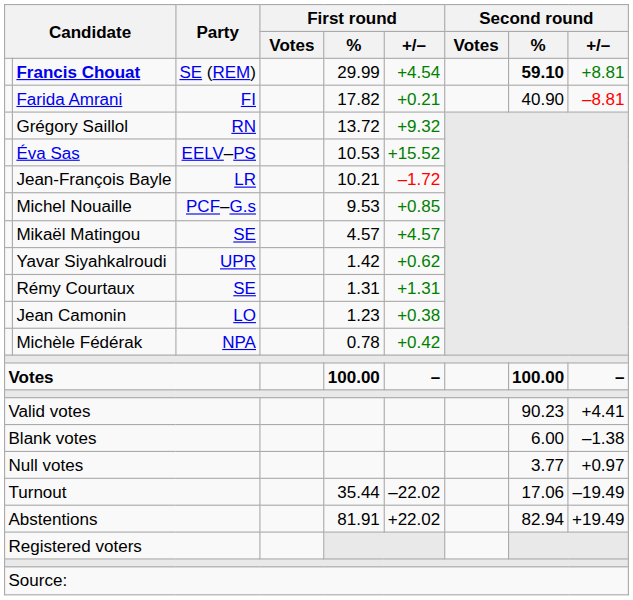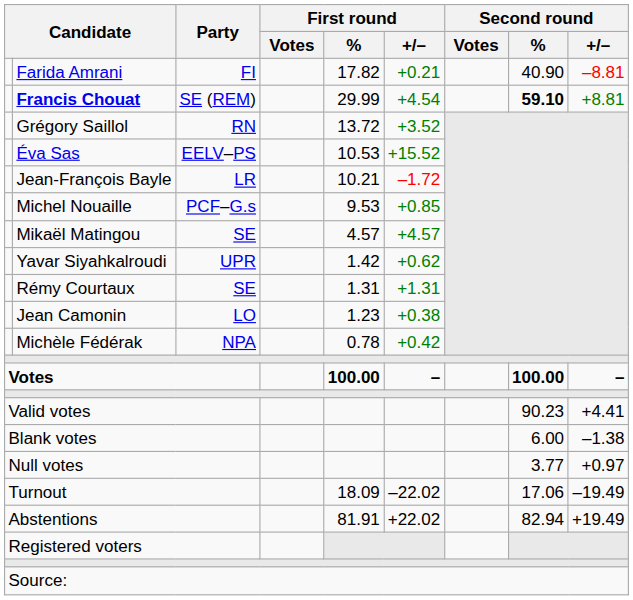rows swapped: (78, 72) <-> (69, 99)
(419, 126) +9.32 -> (419, 126) +3.52
(359, 492) 35.44 -> (359, 492) 18.09
